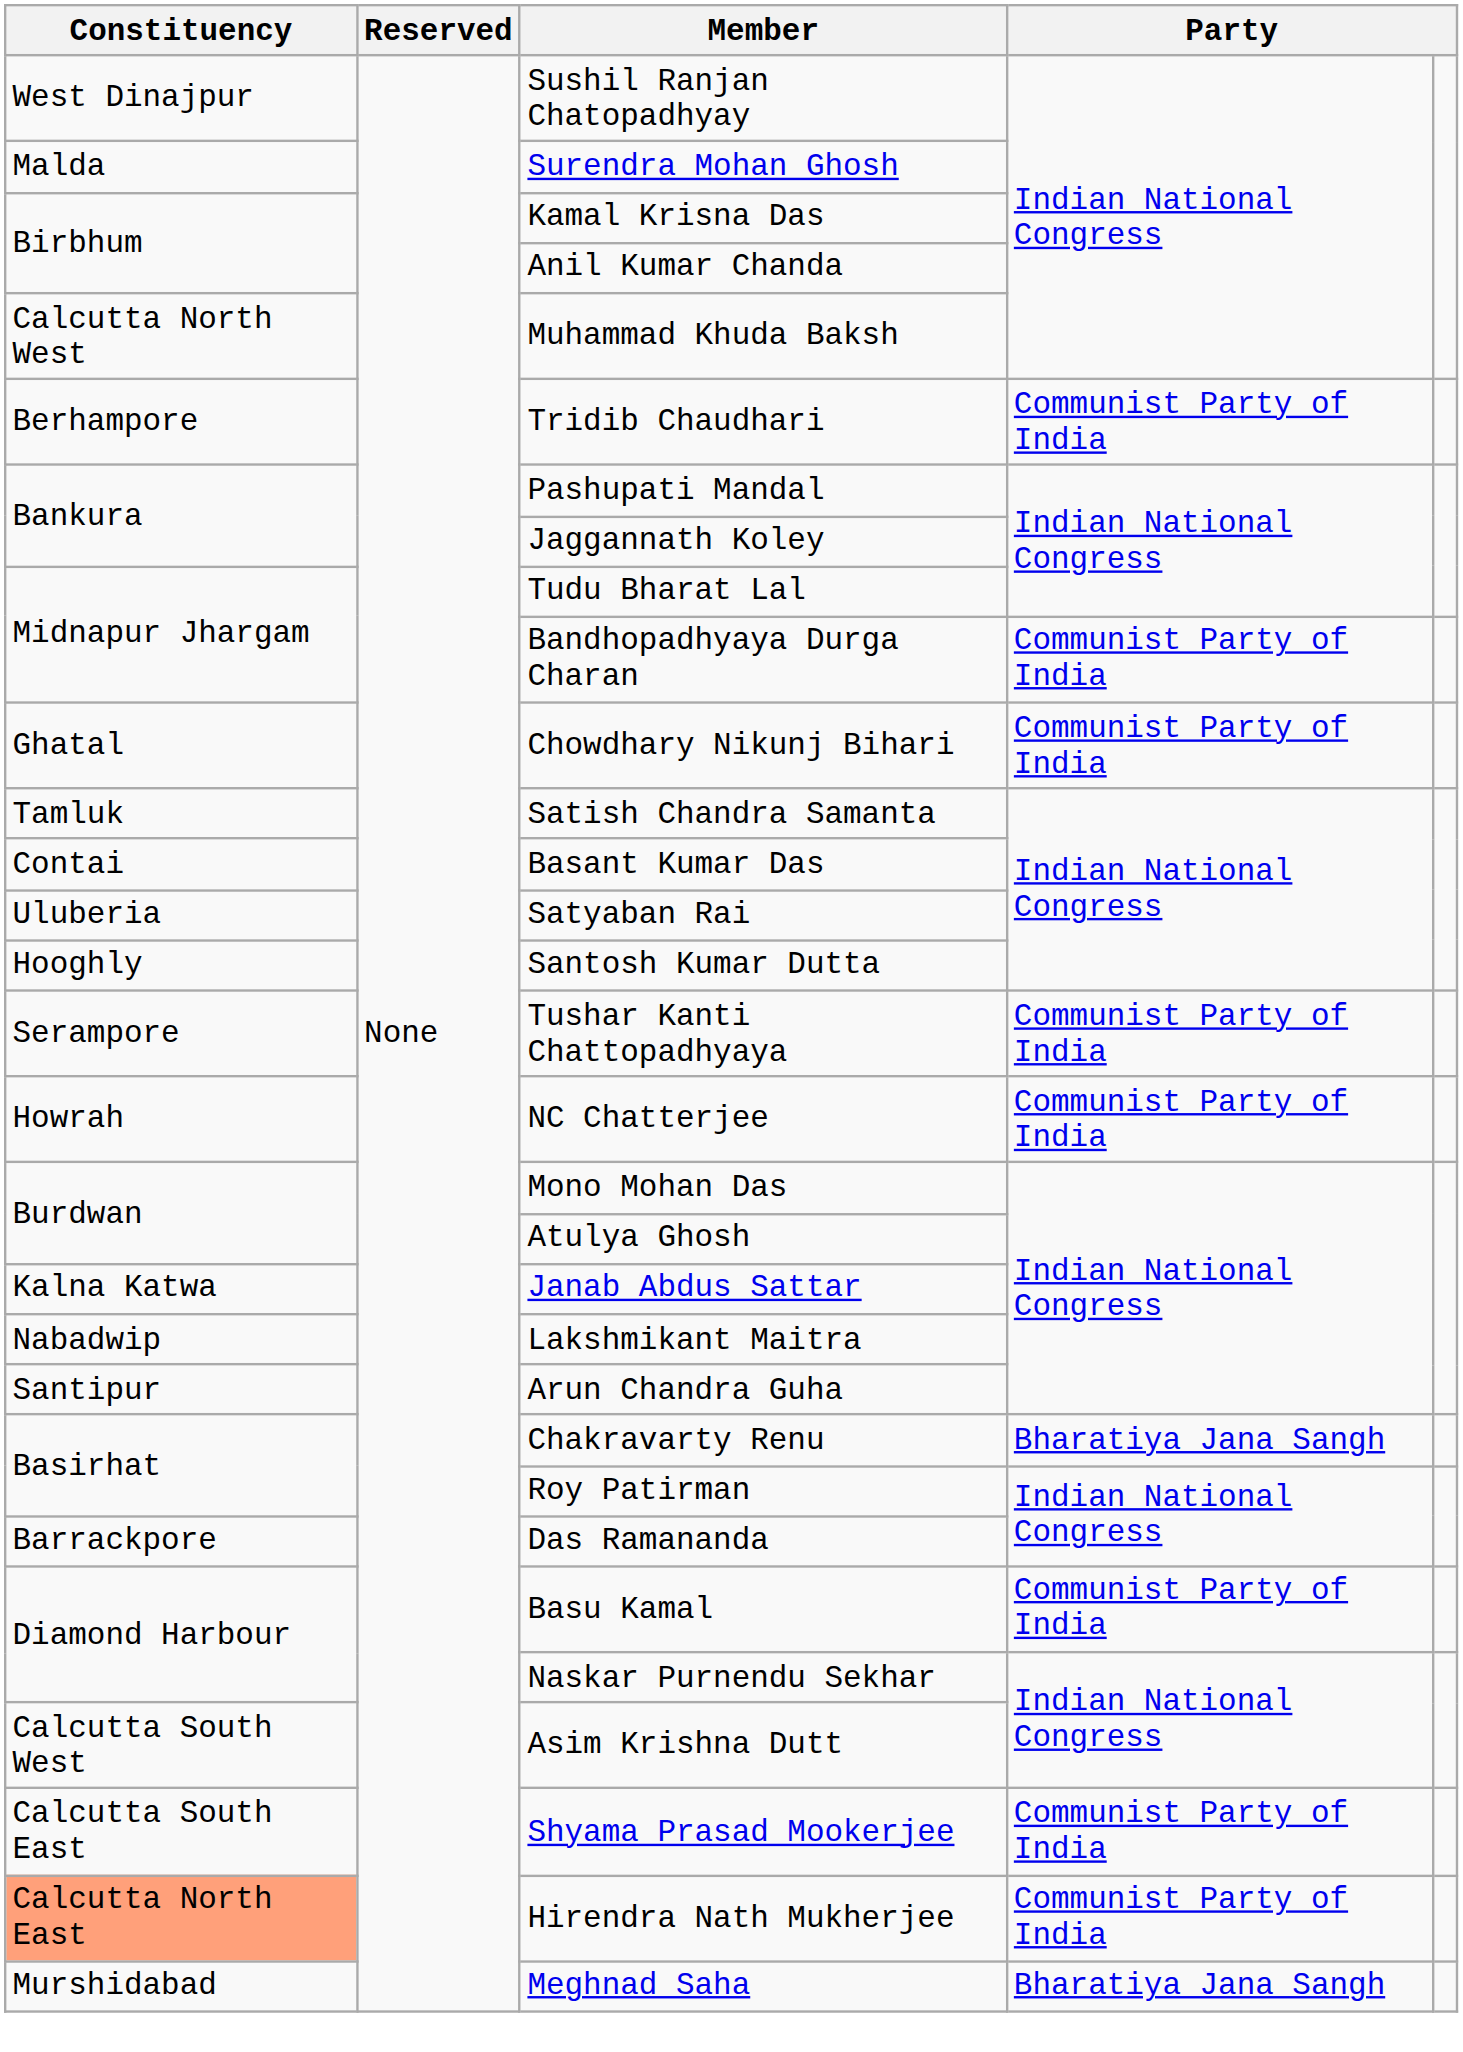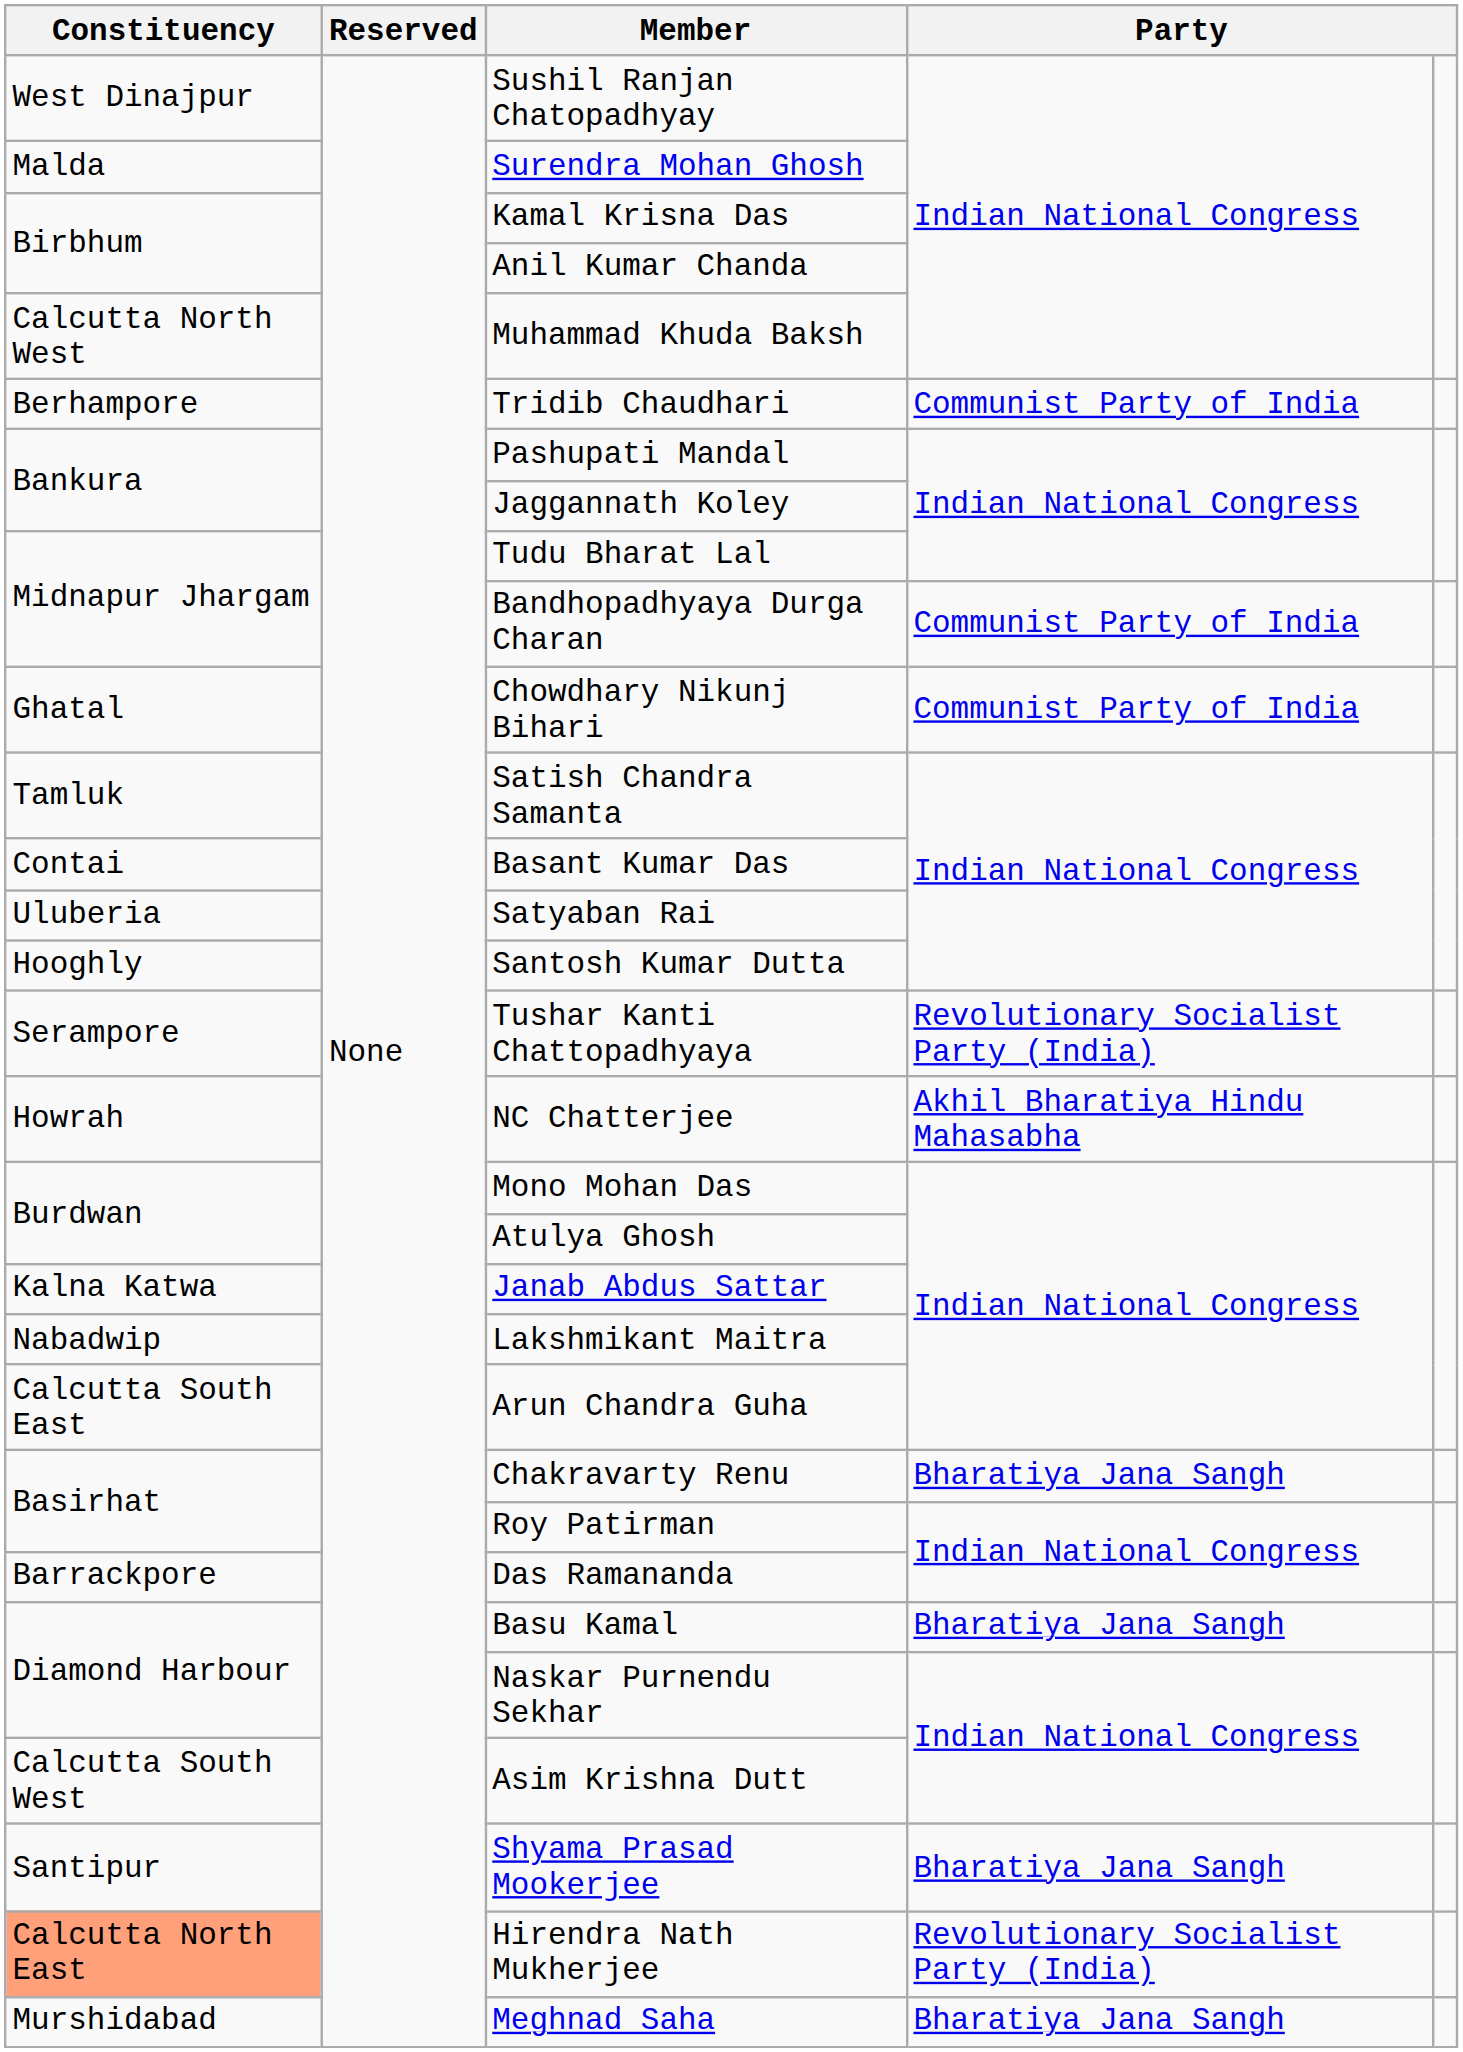(1181, 1034) Communist Party of India -> (1127, 1034) Revolutionary Socialist Party (India)
(1181, 1120) Communist Party of India -> (1108, 1120) Akhil Bharatiya Hindu Mahasabha
(87, 1390) Santipur -> (143, 1408) Calcutta South East
(1181, 1609) Communist Party of India -> (1099, 1627) Bharatiya Jana Sangh
(143, 1832) Calcutta South East -> (87, 1868) Santipur
(1181, 1832) Communist Party of India -> (1099, 1868) Bharatiya Jana Sangh
(1181, 1918) Communist Party of India -> (1127, 1954) Revolutionary Socialist Party (India)
